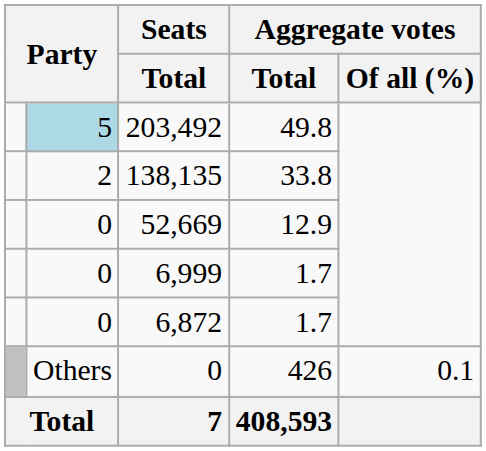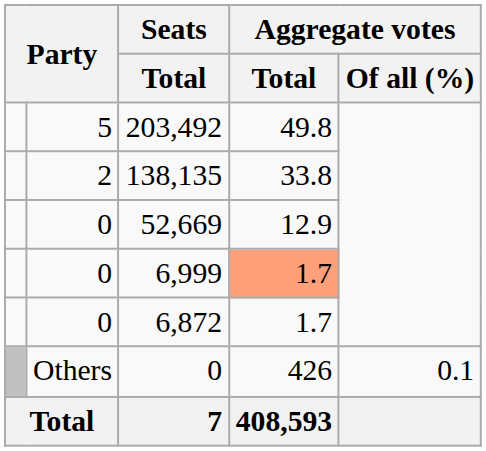(105, 126) lightblue background -> (105, 126) no background
(314, 273) no background -> (314, 273) lightsalmon background
